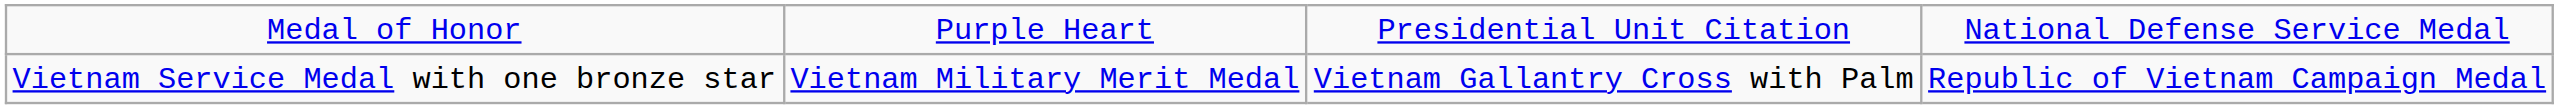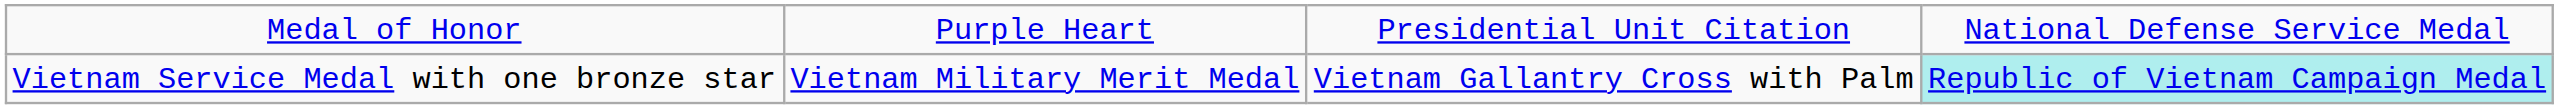(2237, 79) no background -> (2237, 79) paleturquoise background
